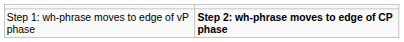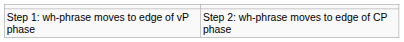(295, 23) bold -> (295, 23) normal
